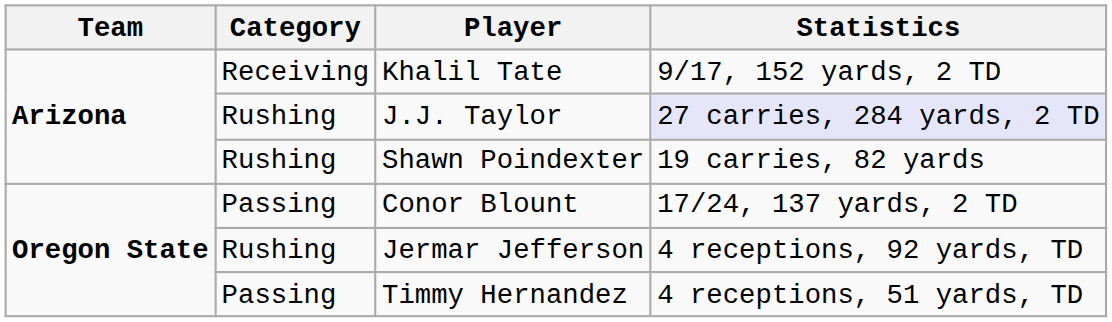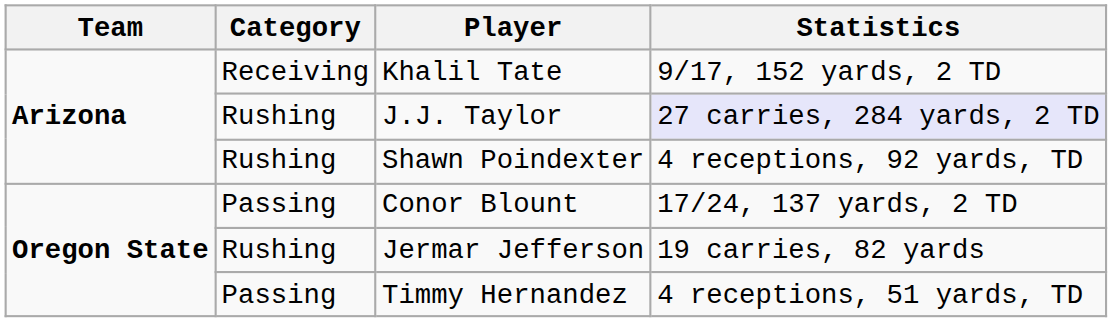(821, 161) 19 carries, 82 yards -> (870, 161) 4 receptions, 92 yards, TD
(870, 250) 4 receptions, 92 yards, TD -> (821, 250) 19 carries, 82 yards
